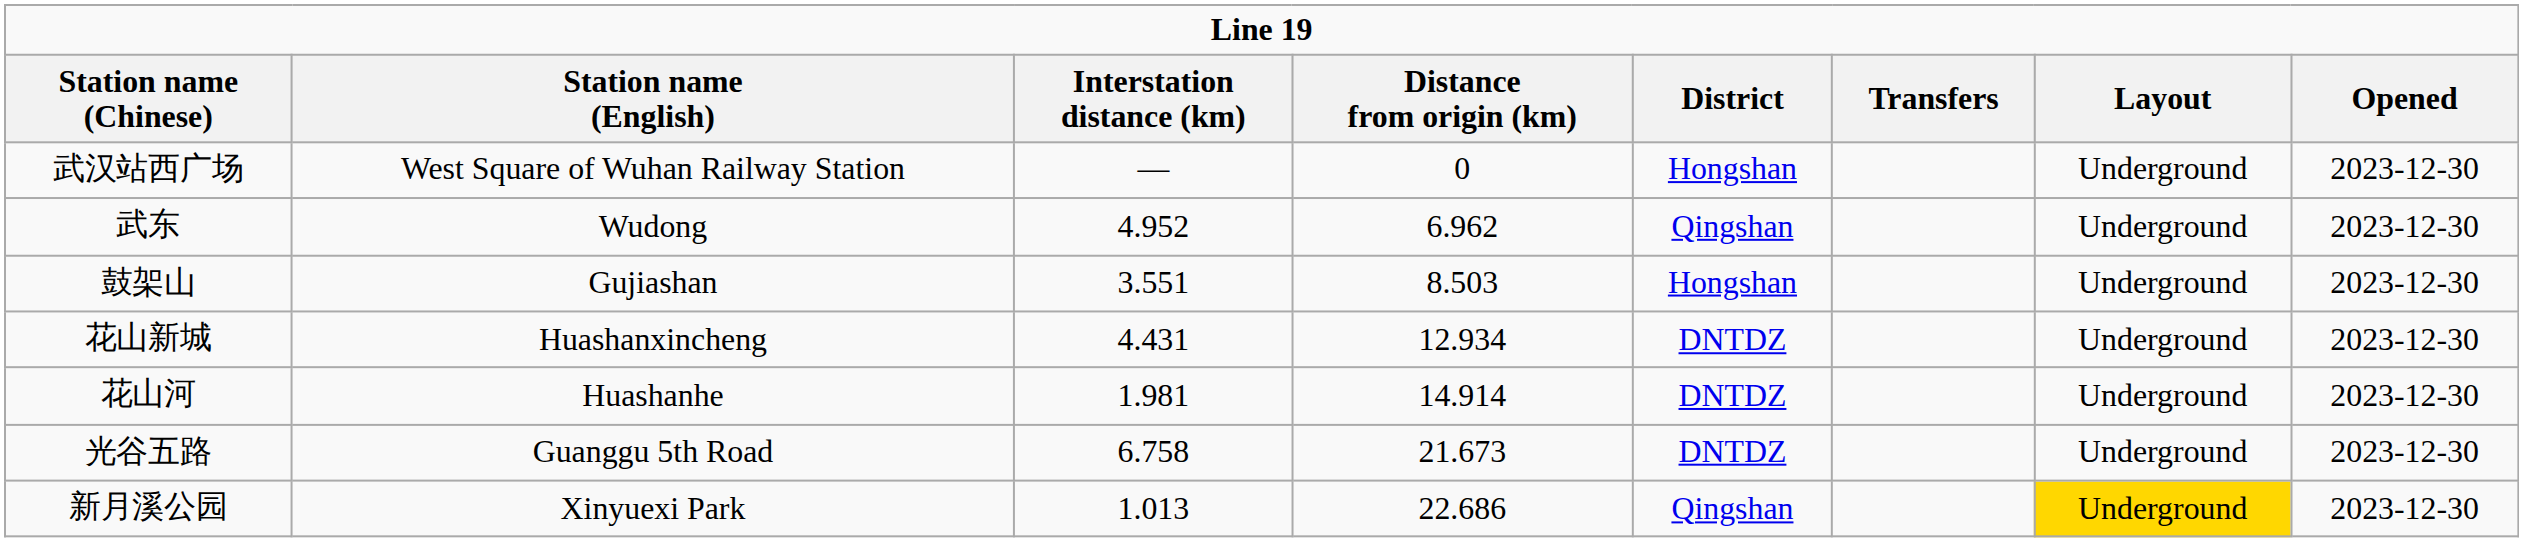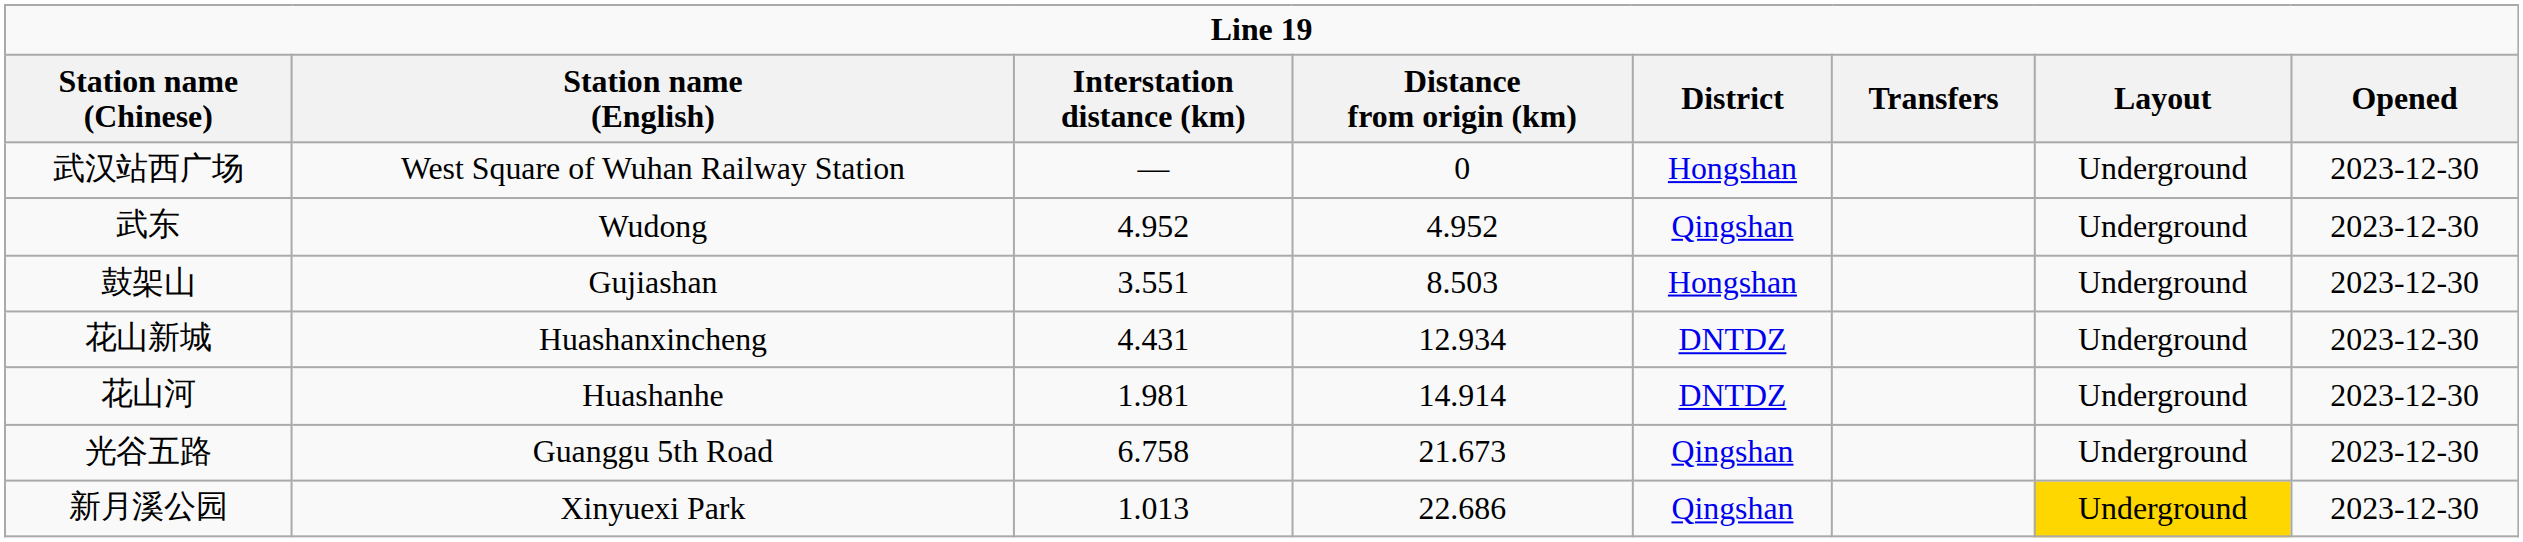(1462, 226) 6.962 -> (1462, 226) 4.952
(1732, 451) DNTDZ -> (1732, 451) Qingshan
